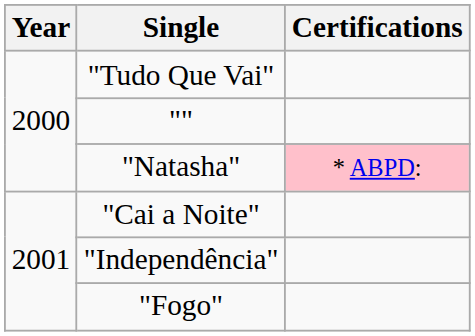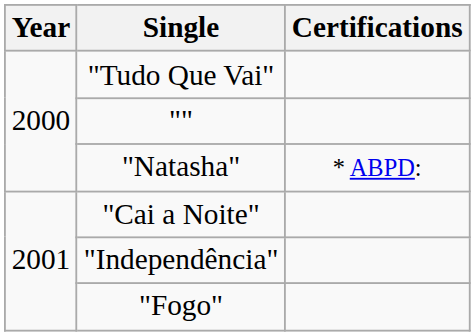(377, 168) pink background -> (377, 168) no background
